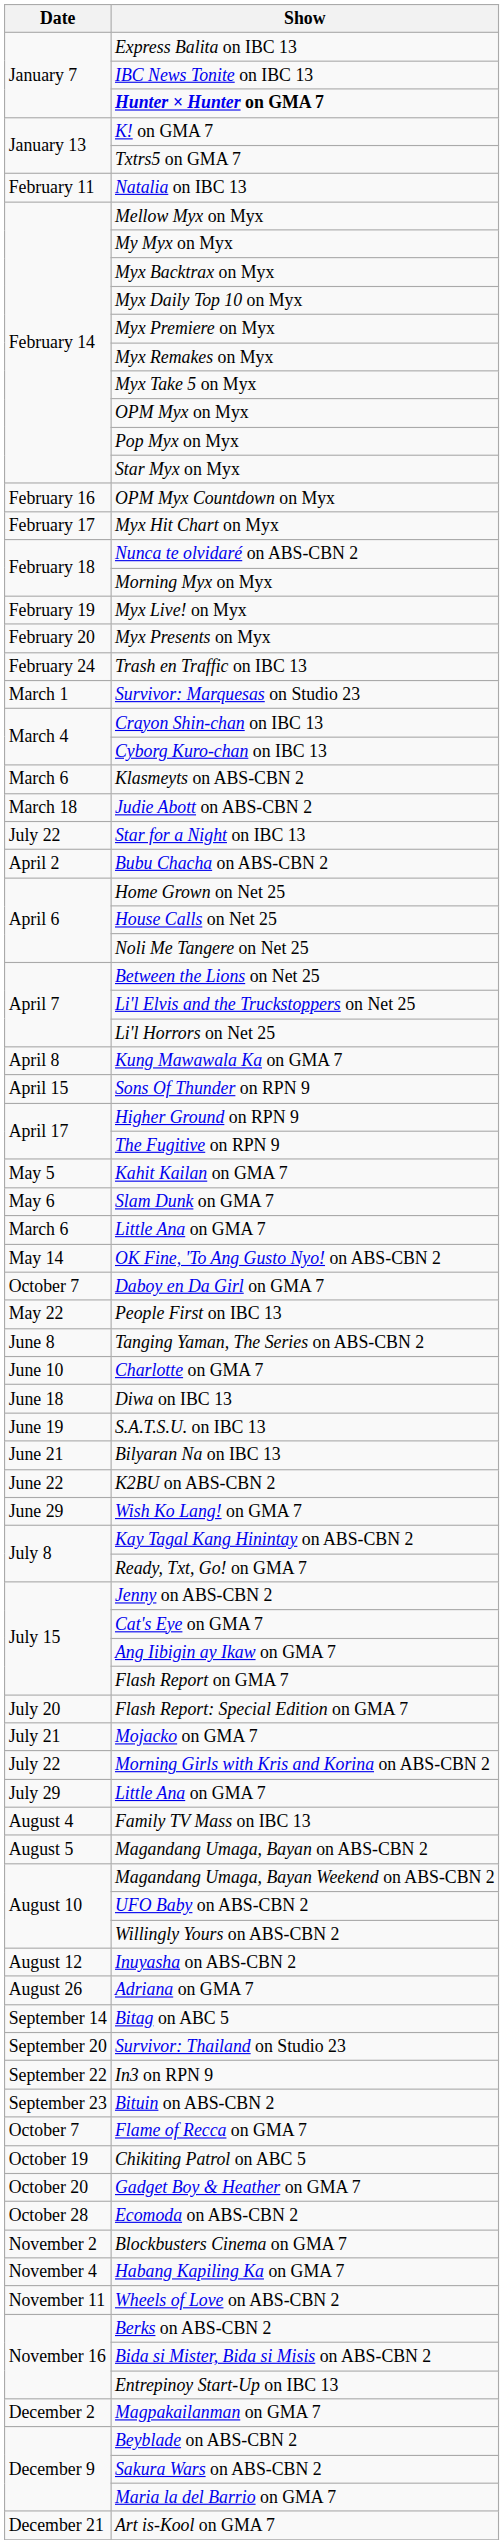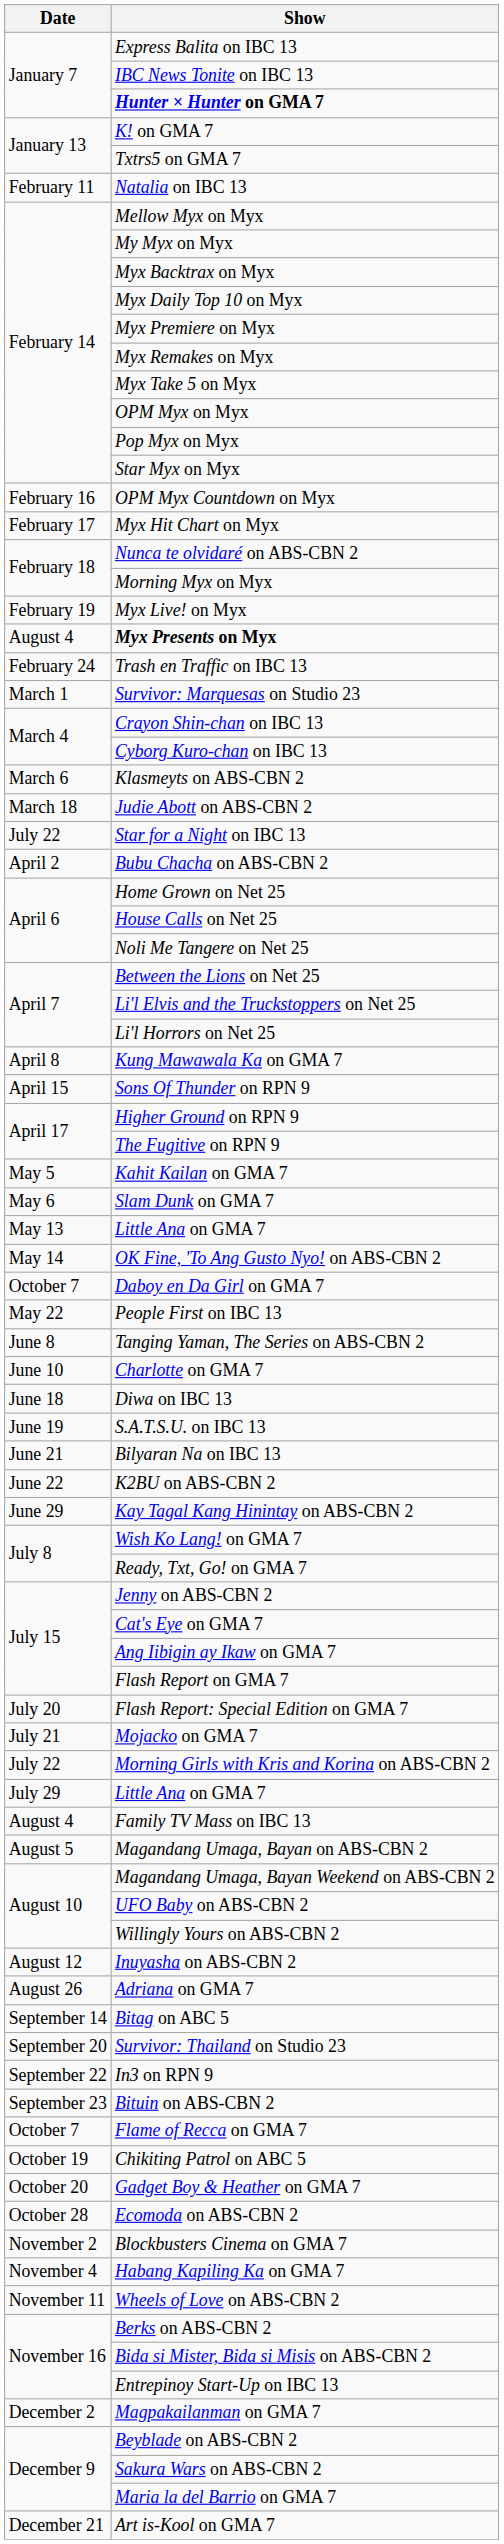(52, 638) February 20 -> (41, 638) August 4
(193, 638) normal -> (196, 638) bold
(38, 1229) March 6 -> (36, 1229) May 13
(208, 1511) Wish Ko Lang! on GMA 7 -> (264, 1511) Kay Tagal Kang Hinintay on ABS-CBN 2
(264, 1539) Kay Tagal Kang Hinintay on ABS-CBN 2 -> (208, 1539) Wish Ko Lang! on GMA 7
